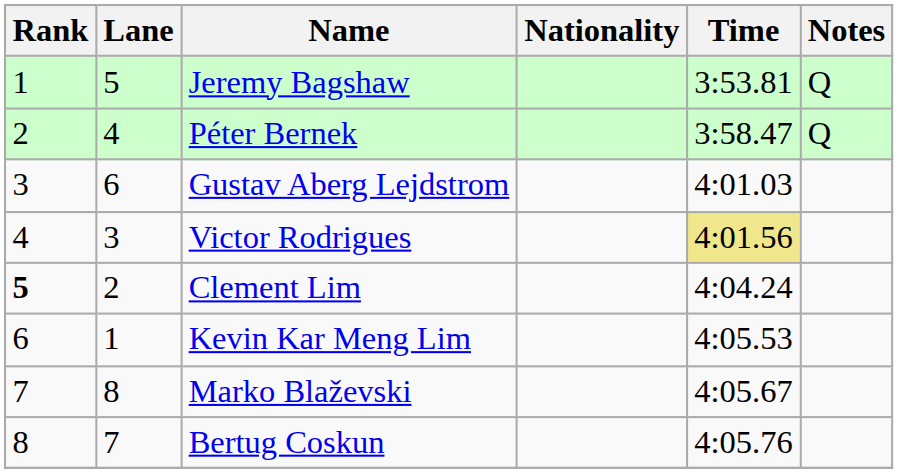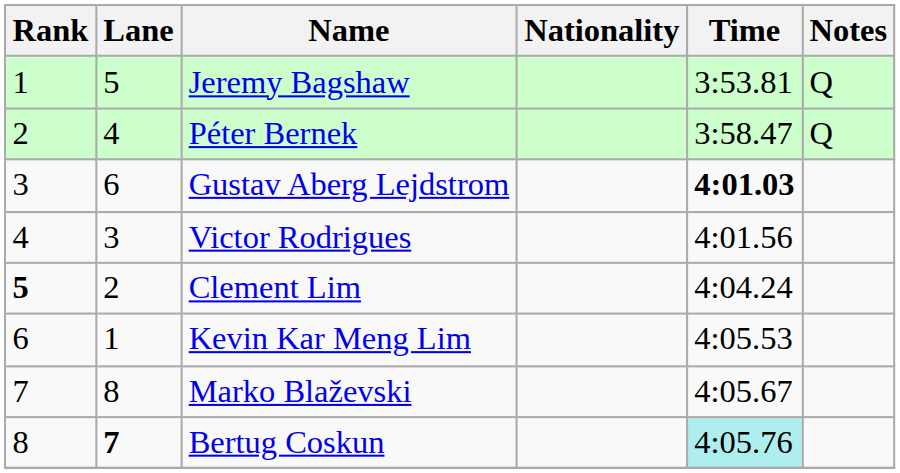(744, 184) normal -> (744, 184) bold
(744, 236) khaki background -> (744, 236) no background
(111, 442) normal -> (111, 442) bold
(744, 442) no background -> (744, 442) paleturquoise background
